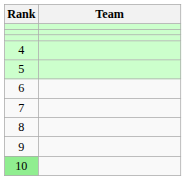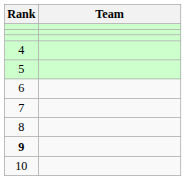(21, 146) normal -> (21, 146) bold
(21, 165) lightgreen background -> (21, 165) no background
